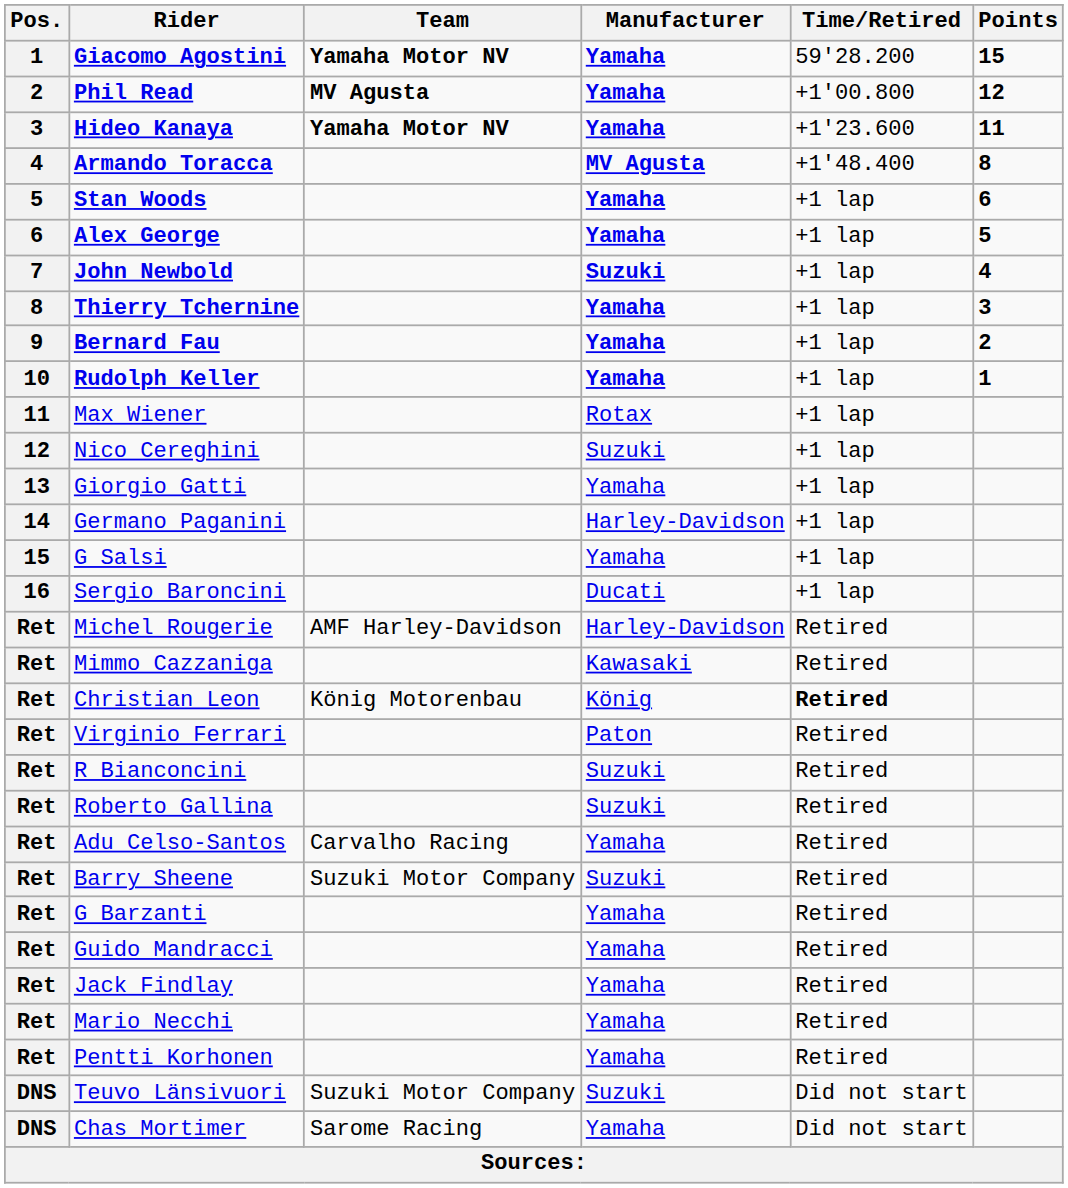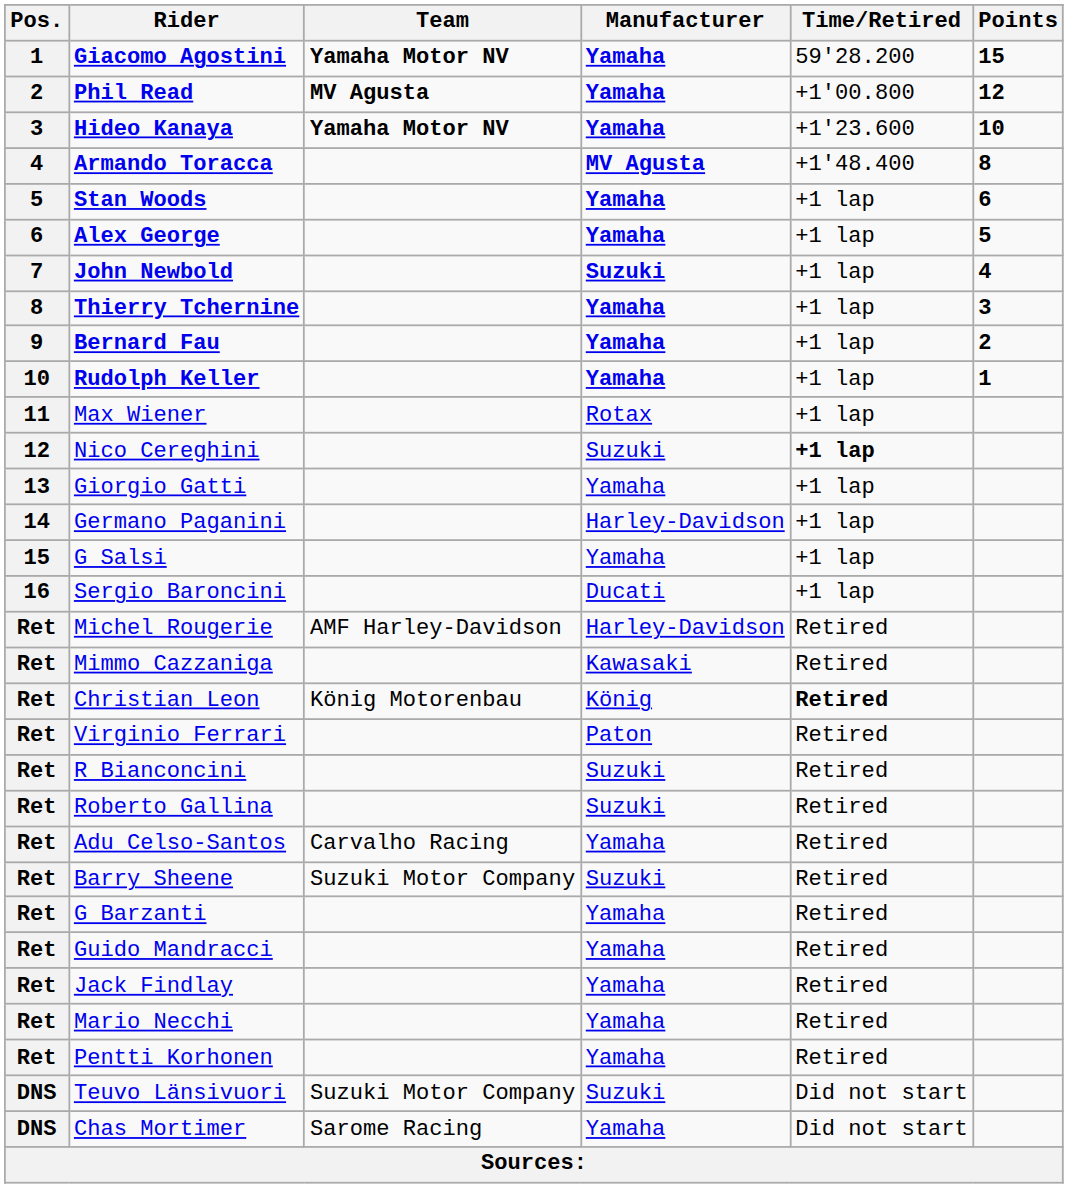(992, 130) 11 -> (992, 130) 10
(835, 451) normal -> (835, 451) bold
